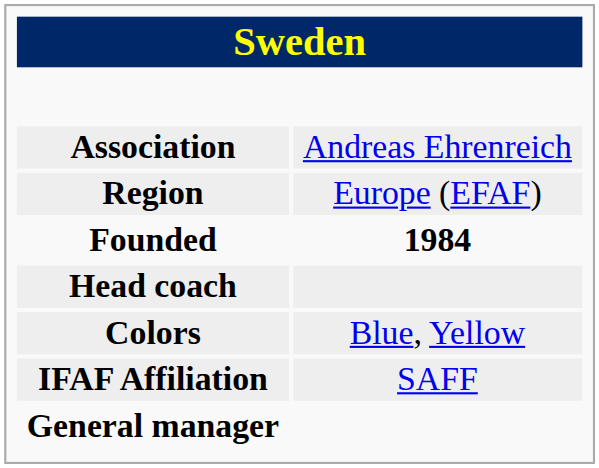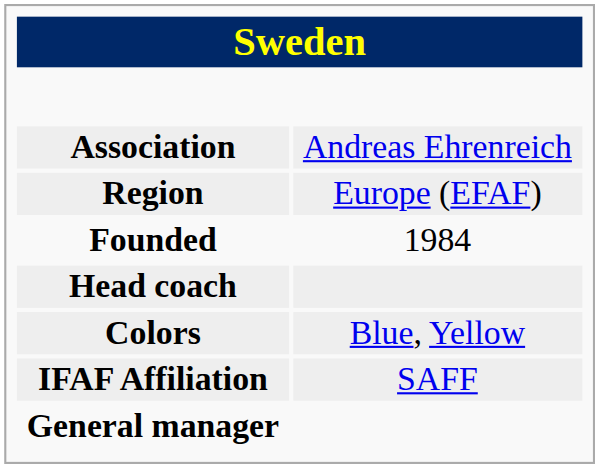(437, 240) bold -> (437, 240) normal
